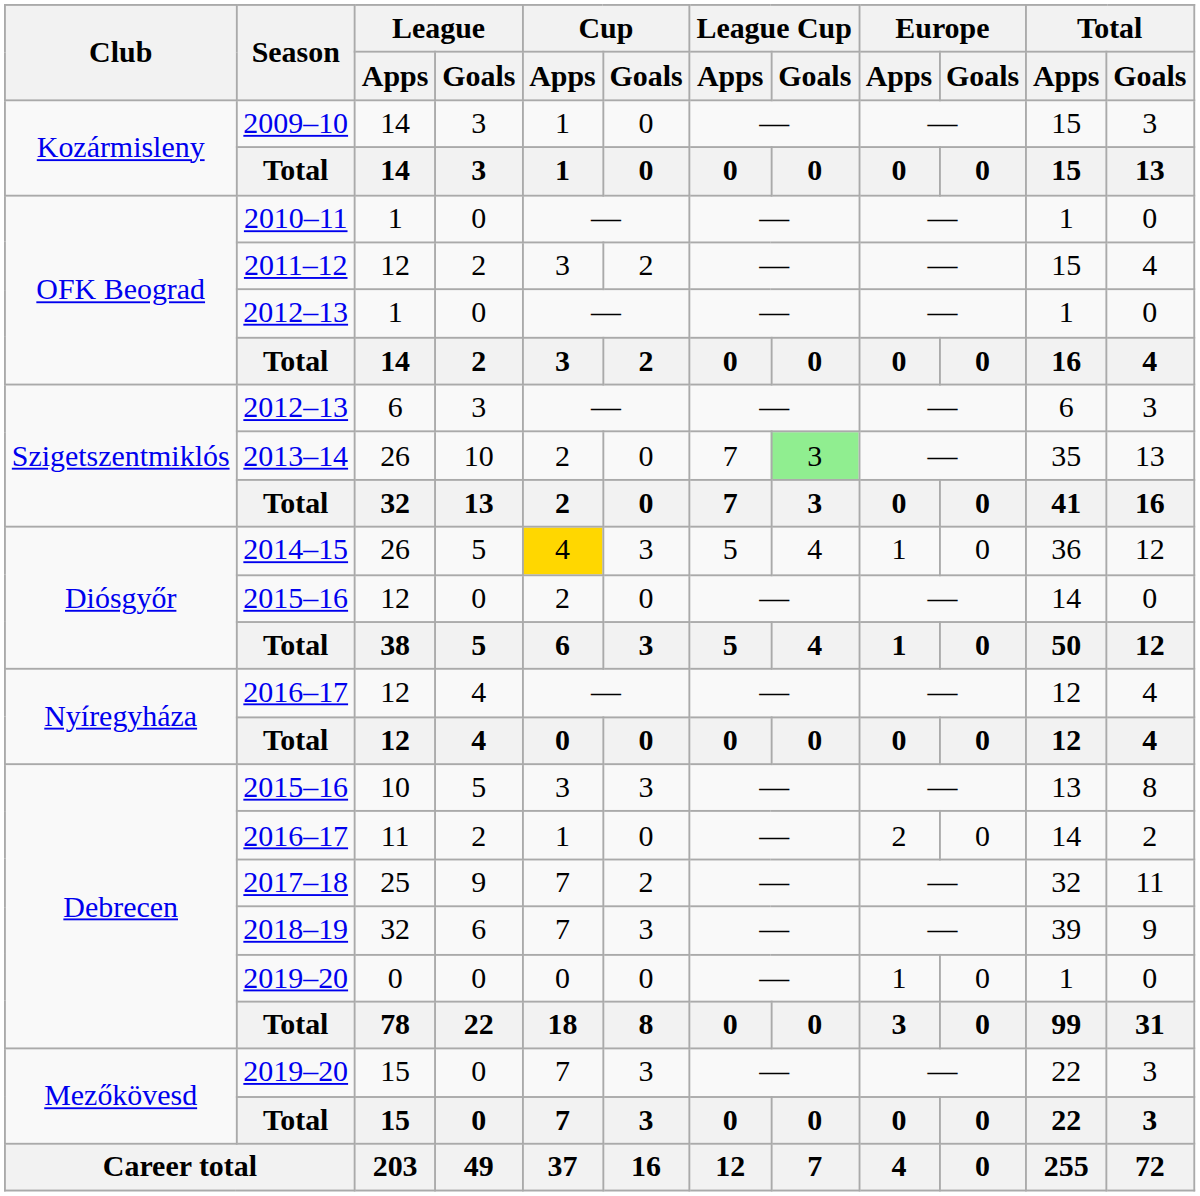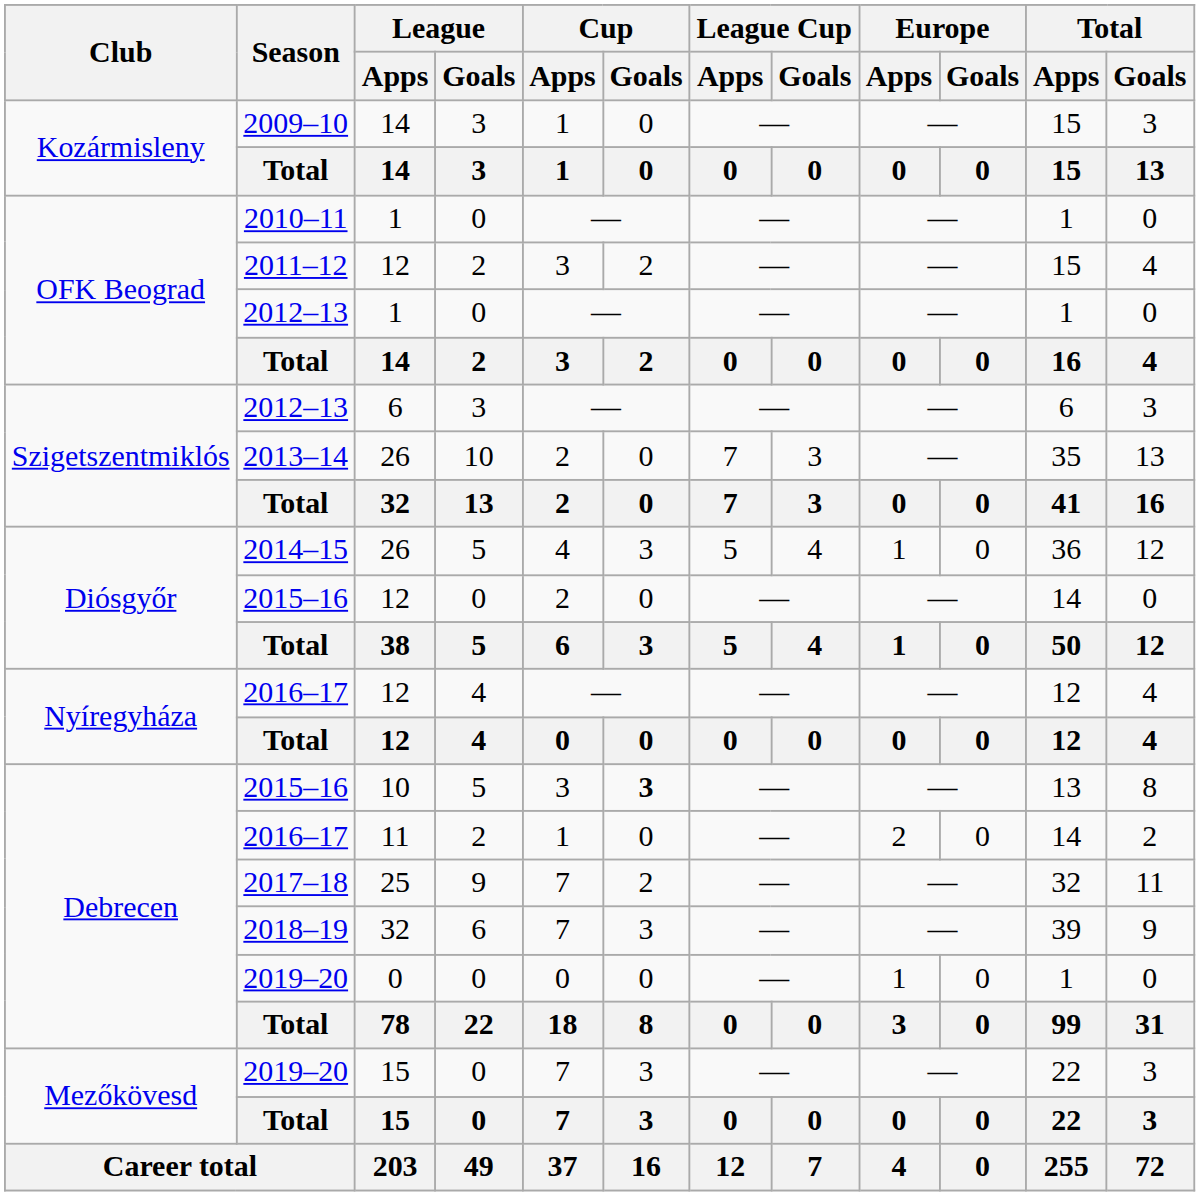(815, 455) lightgreen background -> (815, 455) no background
(562, 550) gold background -> (562, 550) no background
(646, 787) normal -> (646, 787) bold
